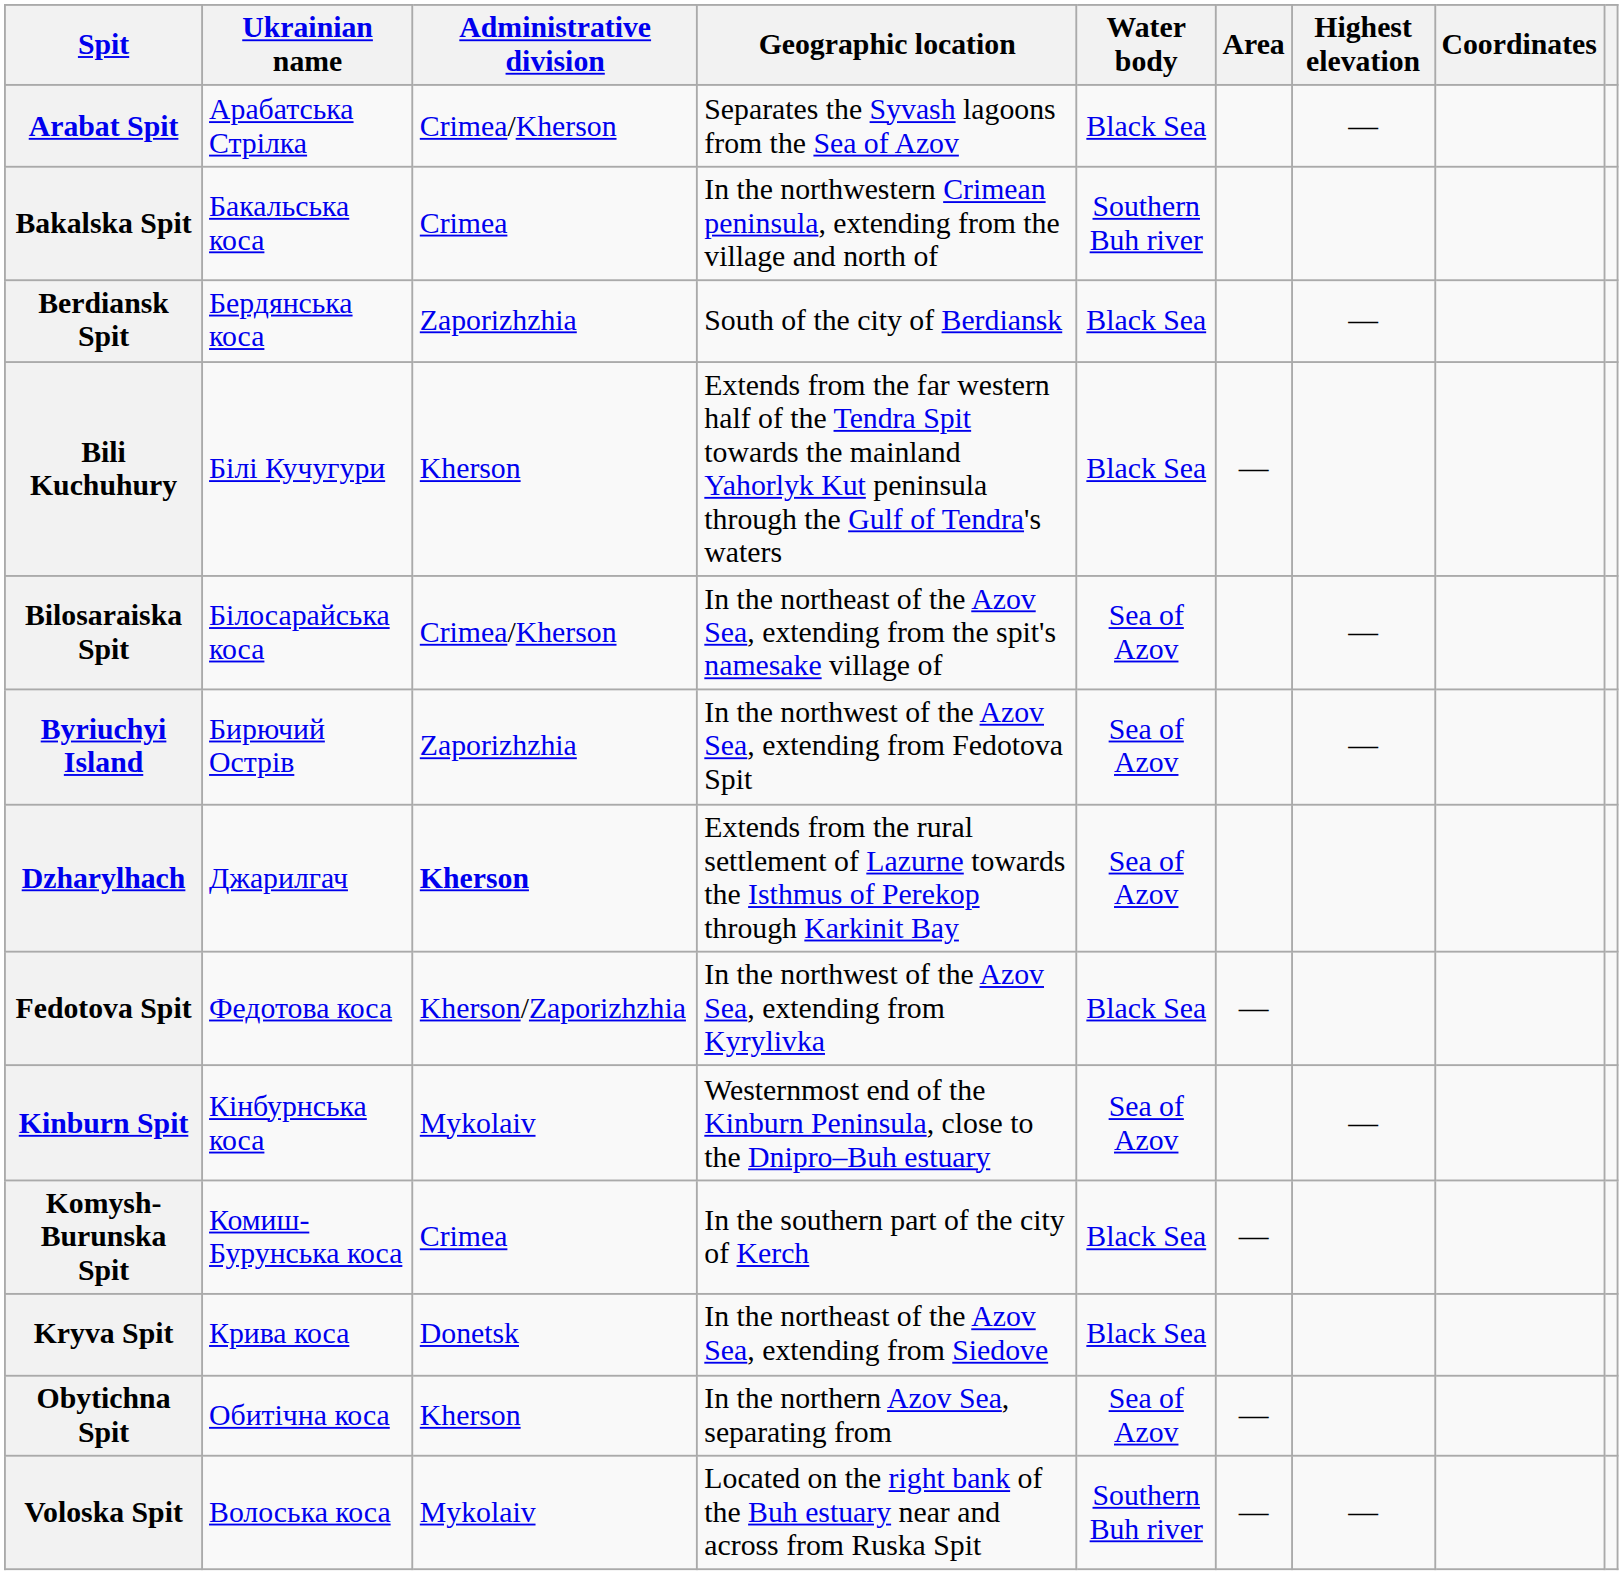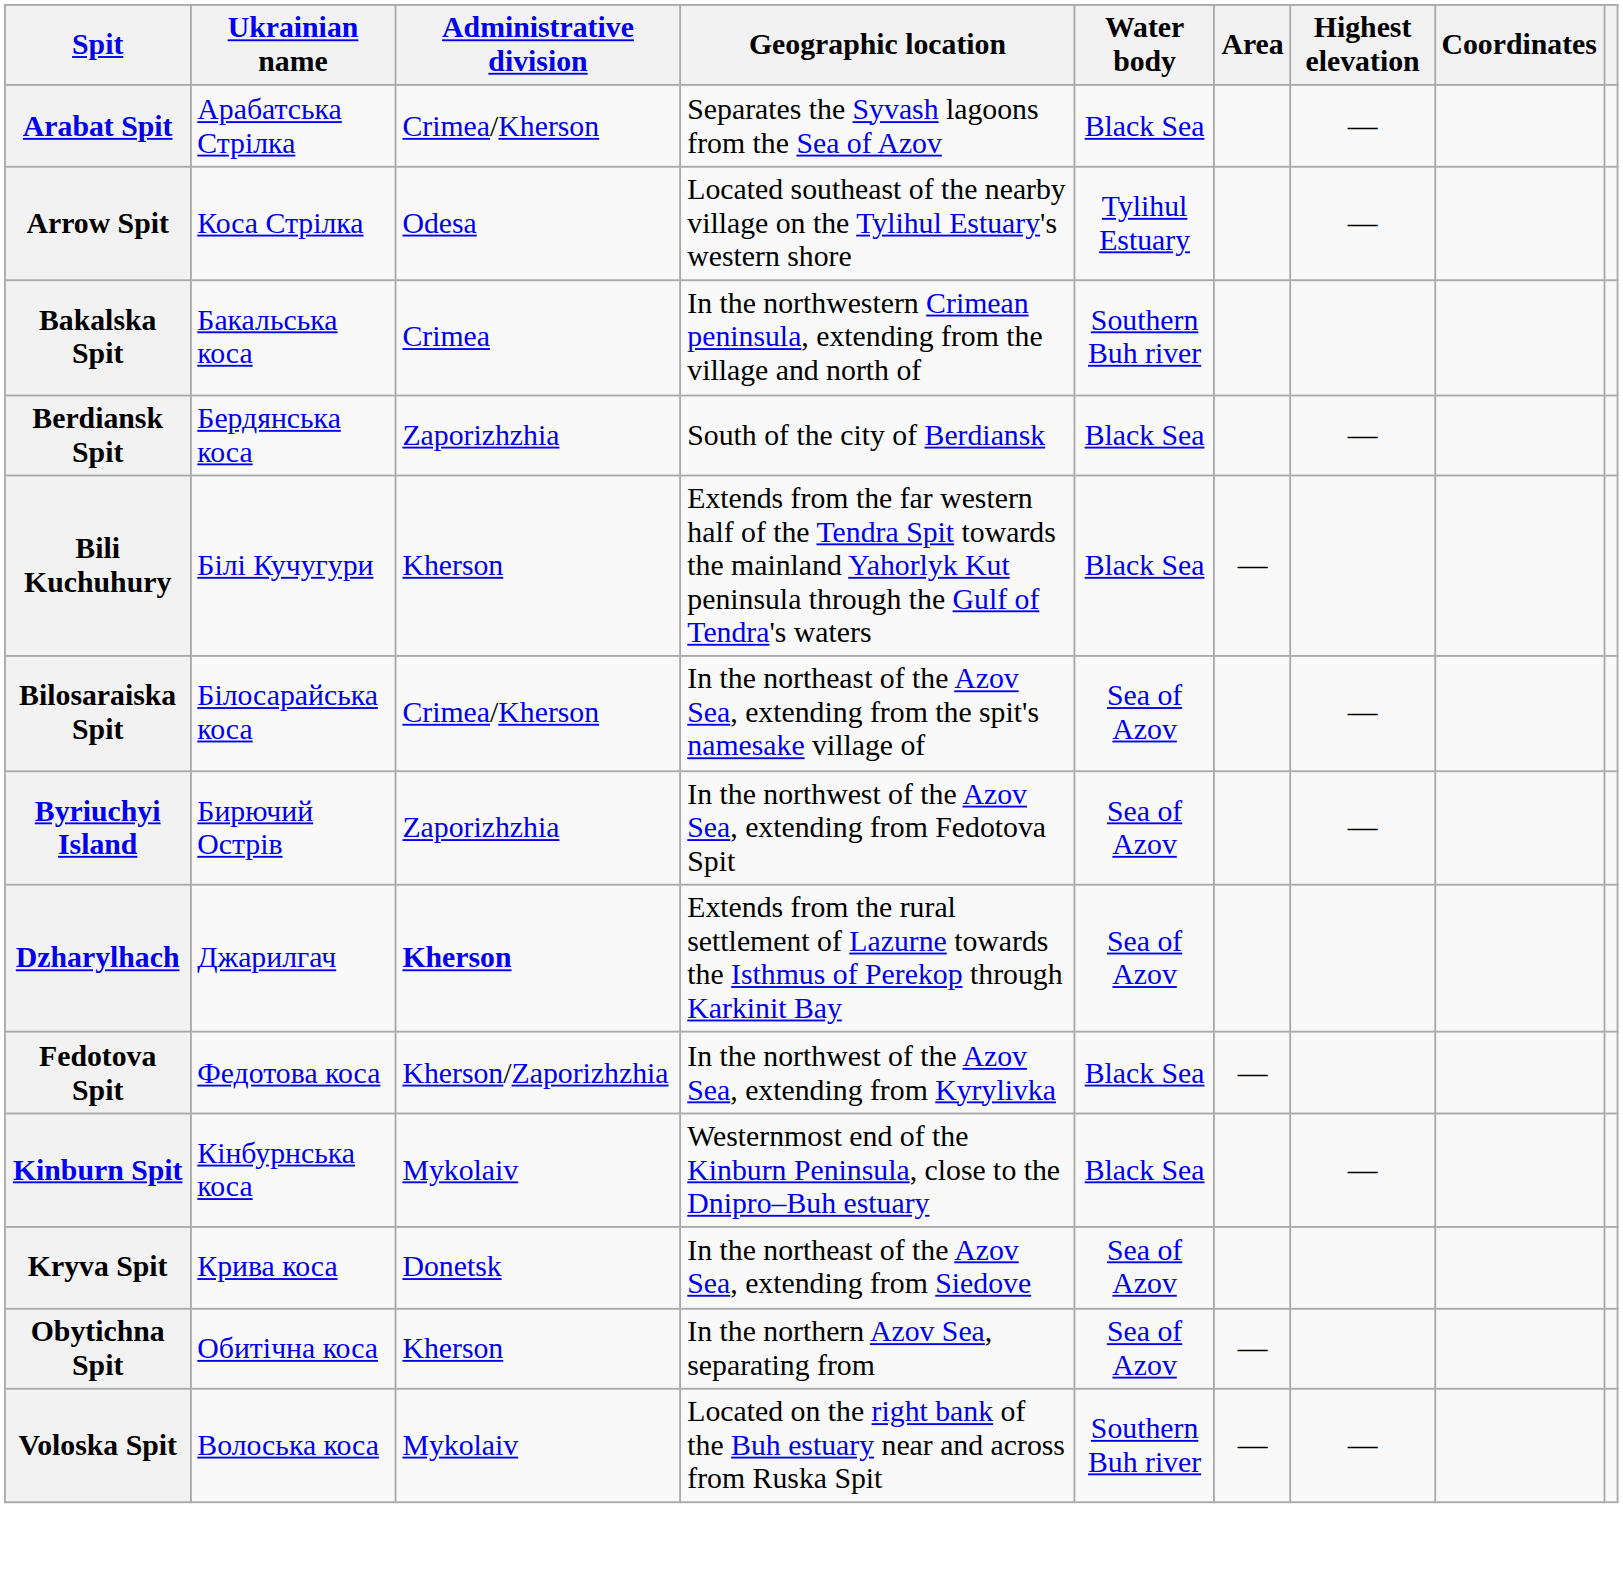+ row: (98, 222)
(1146, 1122) Sea of Azov -> (1145, 1169) Black Sea
- row: (104, 1236)
(1146, 1334) Black Sea -> (1145, 1267) Sea of Azov
